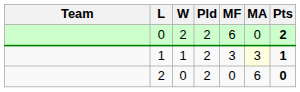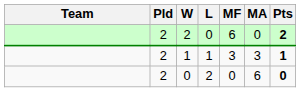columns swapped: (207, 14) <-> (161, 14)
(257, 56) lightyellow background -> (257, 56) no background
